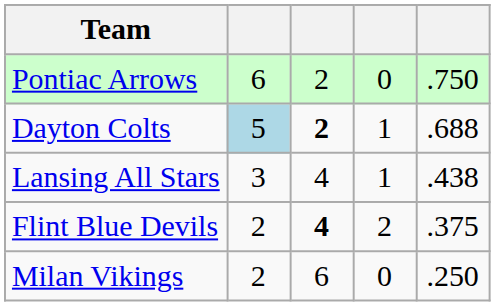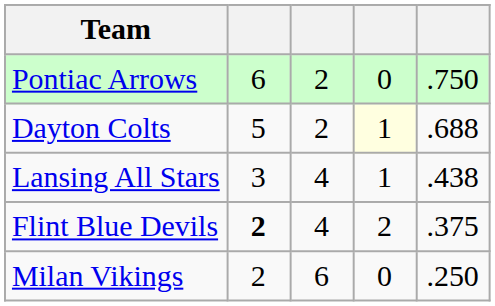(258, 128) lightblue background -> (258, 128) no background
(321, 128) bold -> (321, 128) normal
(385, 128) no background -> (385, 128) lightyellow background
(258, 226) normal -> (258, 226) bold
(321, 226) bold -> (321, 226) normal
